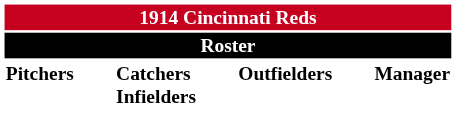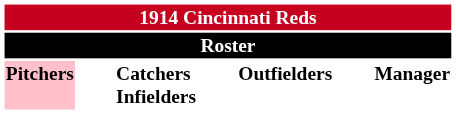(40, 73) no background -> (40, 73) pink background
